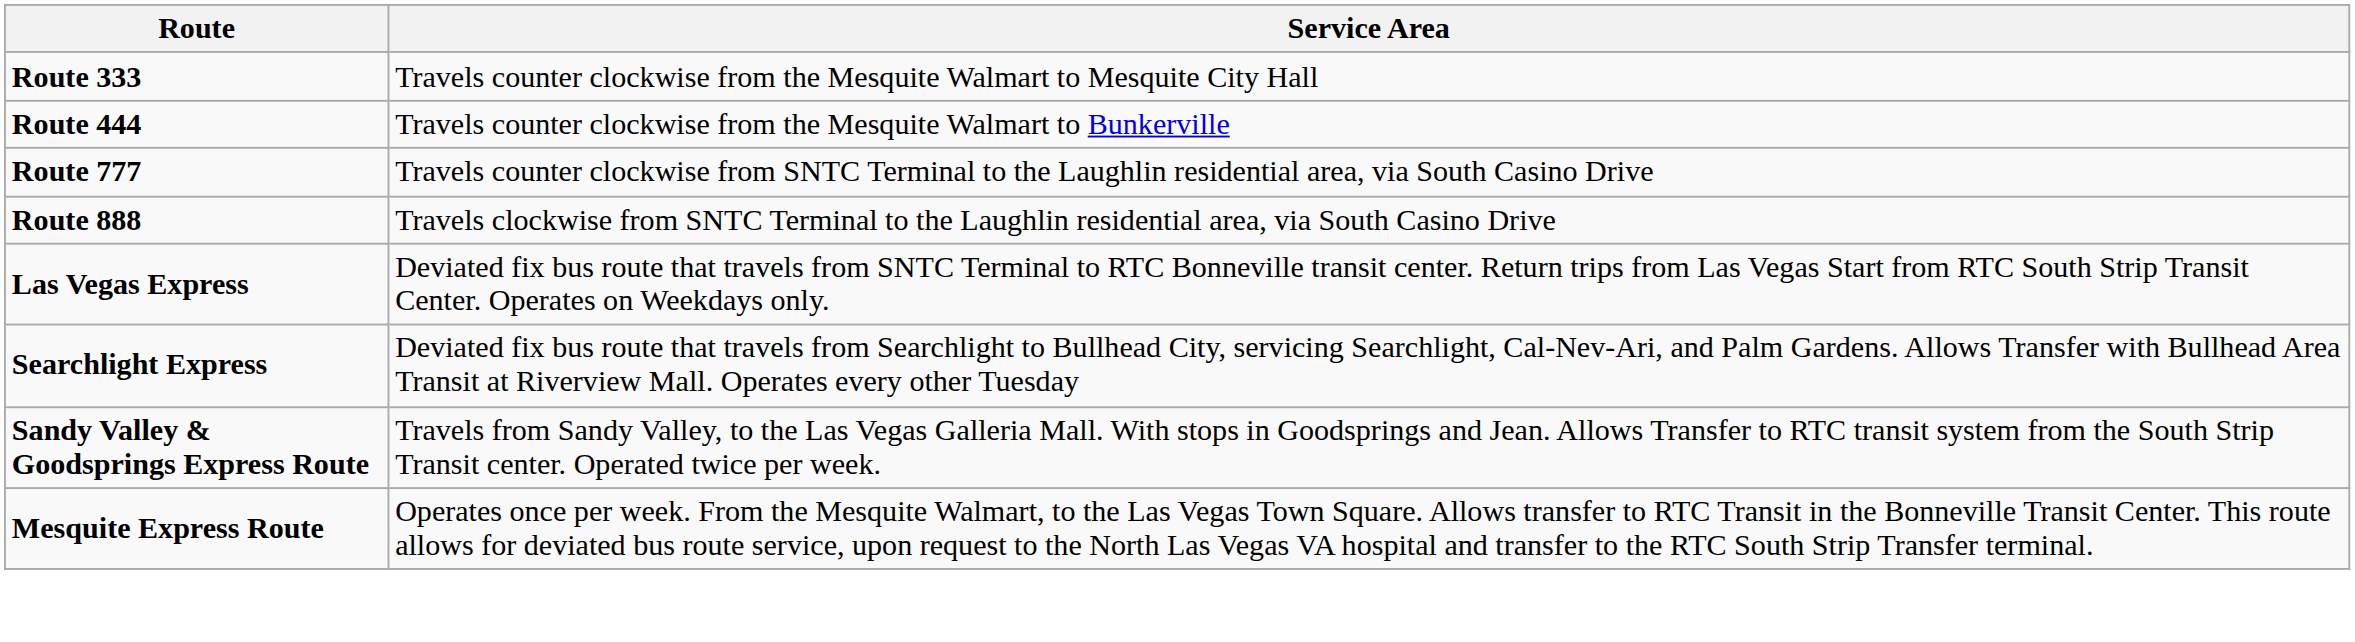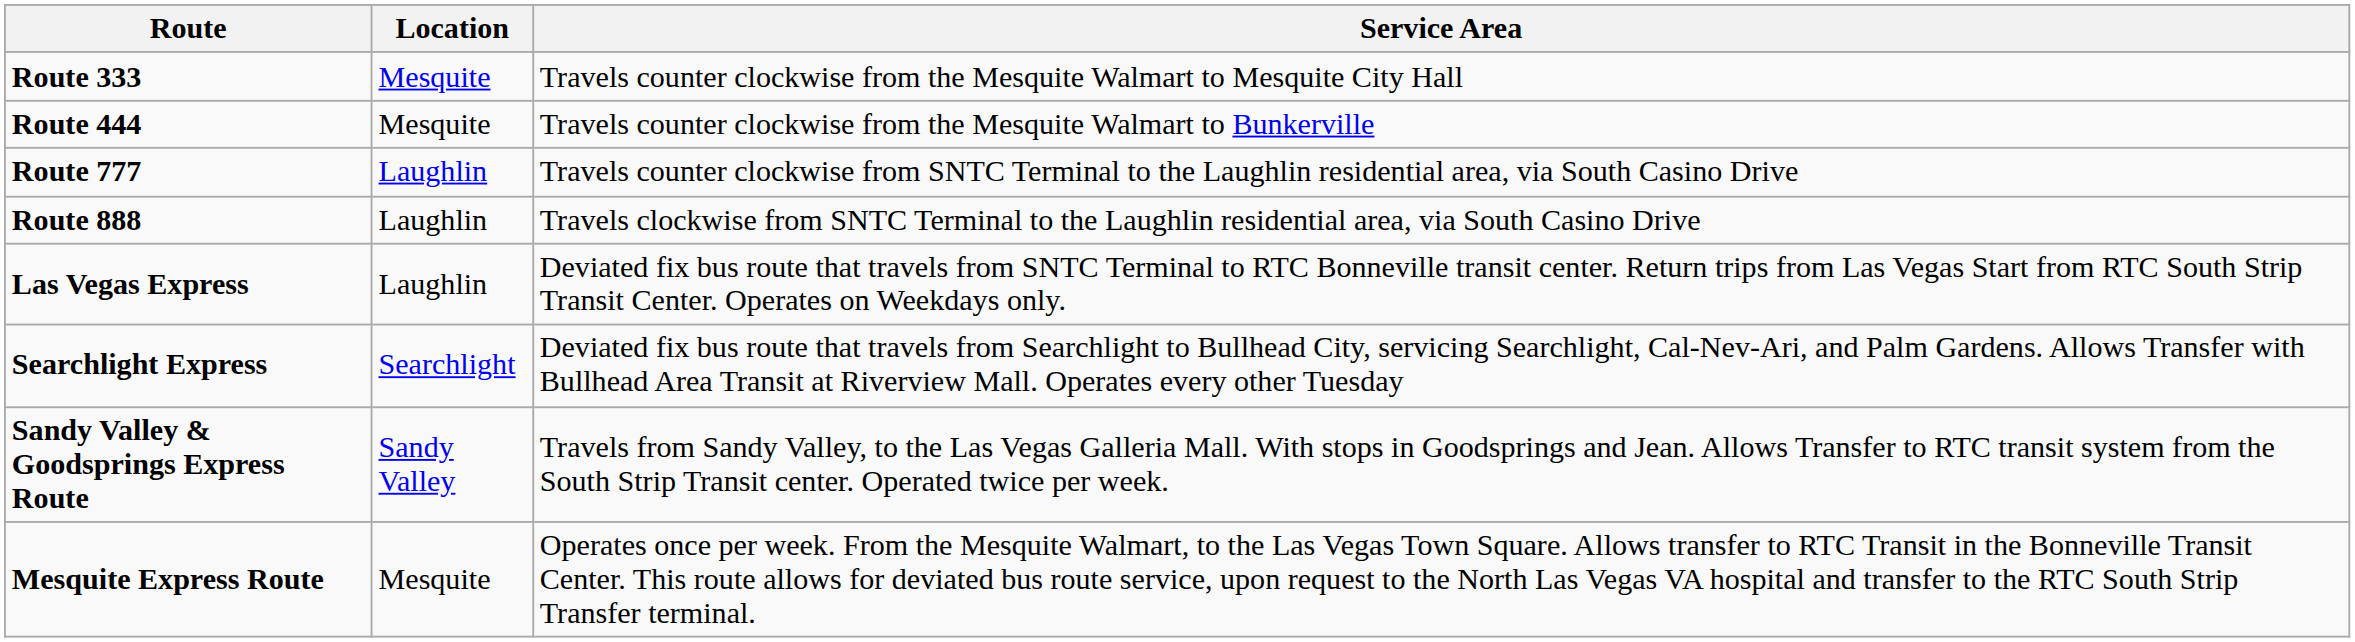+ column: (452, 28)
